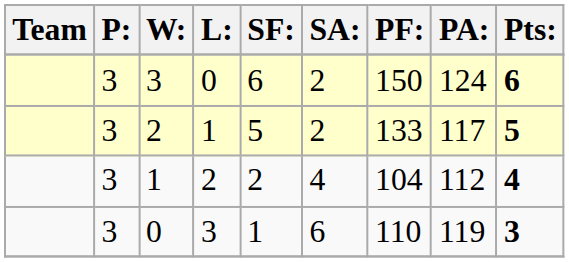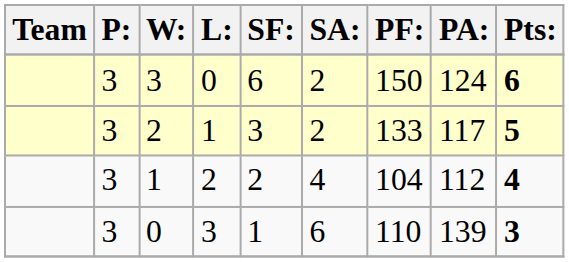(255, 130) 5 -> (255, 130) 3
(462, 230) 119 -> (463, 230) 139
